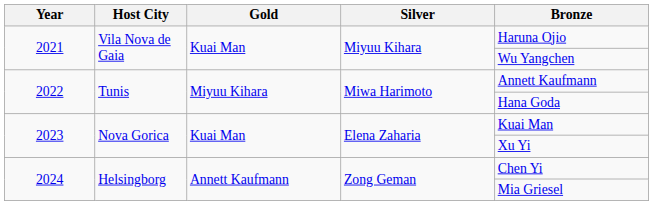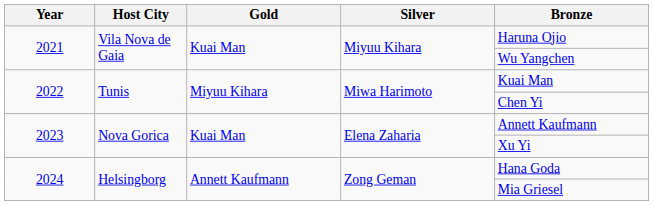(547, 80) Annett Kaufmann -> (525, 80) Kuai Man
(529, 102) Hana Goda -> (520, 102) Chen Yi
(525, 124) Kuai Man -> (547, 124) Annett Kaufmann
(520, 168) Chen Yi -> (529, 168) Hana Goda
